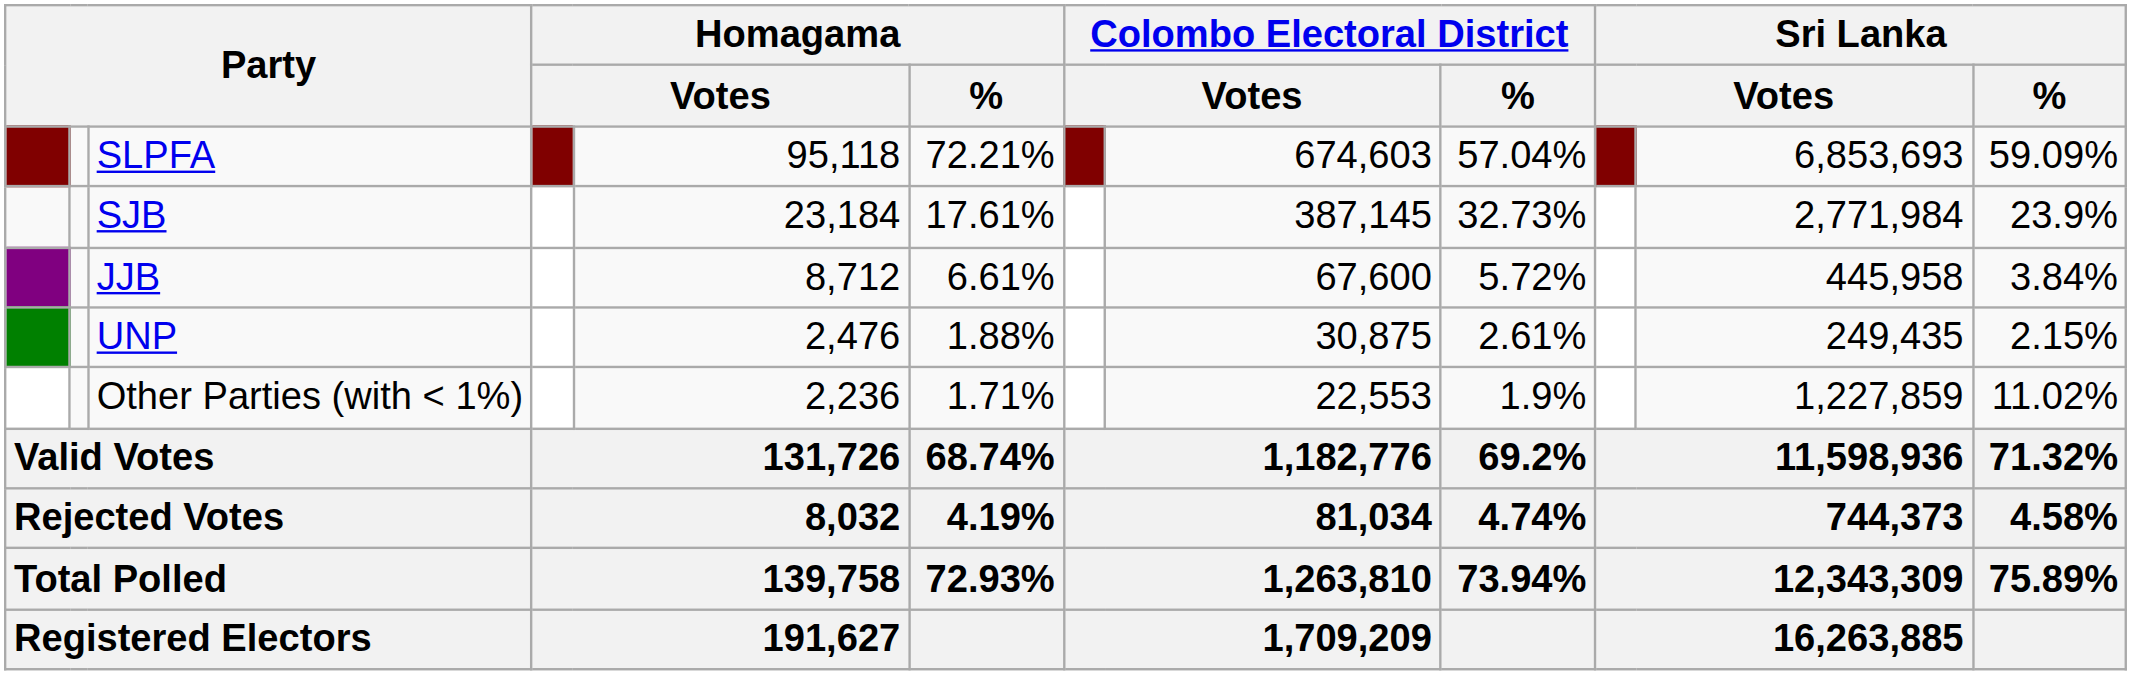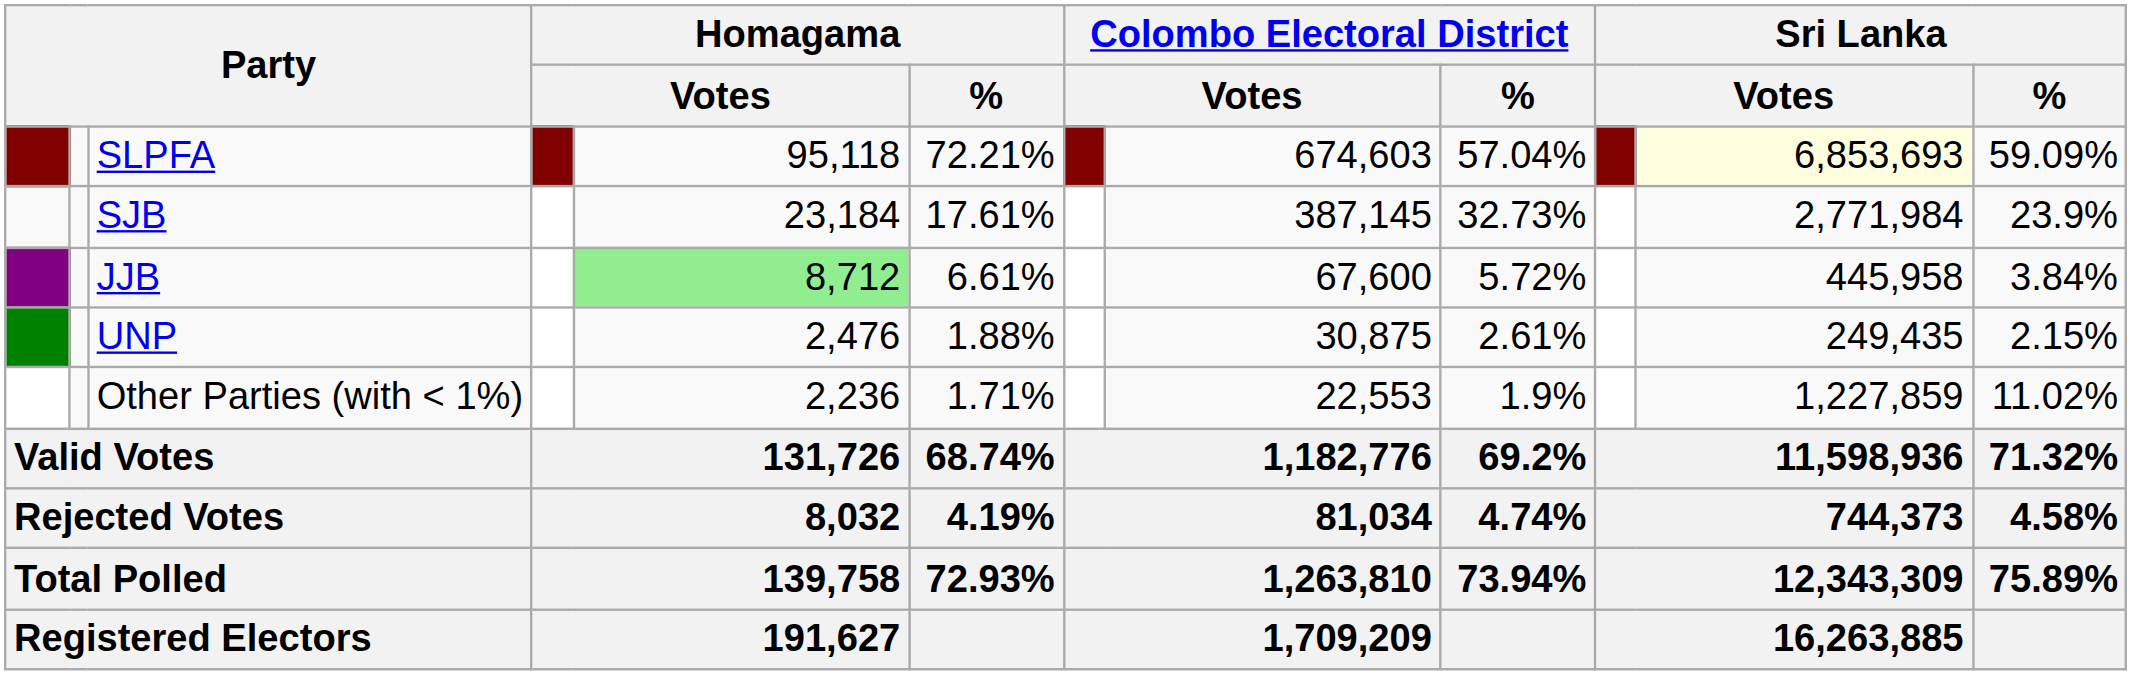(1879, 155) no background -> (1879, 155) lightyellow background
(853, 276) no background -> (853, 276) lightgreen background
